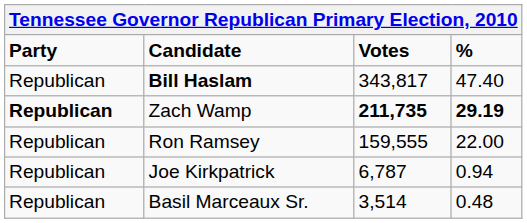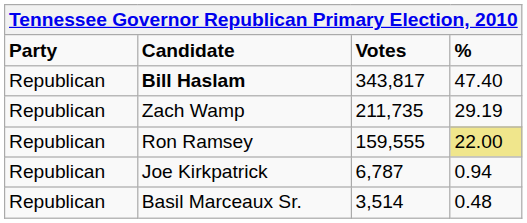(61, 111) bold -> (57, 111) normal
(393, 111) bold -> (389, 111) normal
(480, 111) bold -> (479, 111) normal
(480, 141) no background -> (479, 141) khaki background
